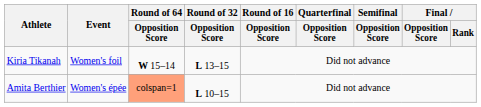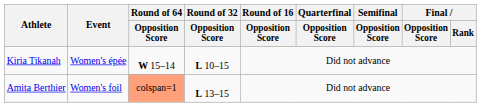(96, 61) Women's foil -> (98, 61) Women's épée
(212, 66) L 13–15 -> (212, 66) L 10–15
(98, 88) Women's épée -> (96, 88) Women's foil
(212, 94) L 10–15 -> (212, 94) L 13–15
